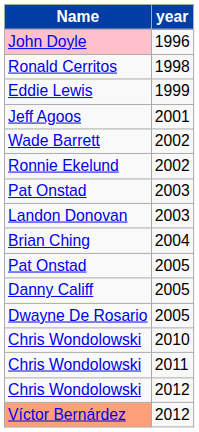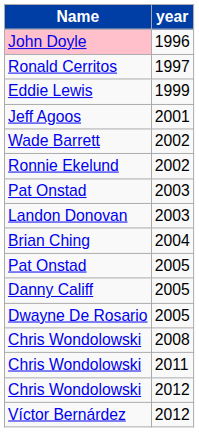(172, 66) 1998 -> (172, 66) 1997
(172, 340) 2010 -> (172, 340) 2008
(67, 414) lightsalmon background -> (67, 414) no background
